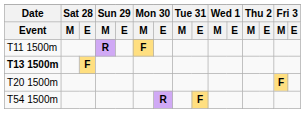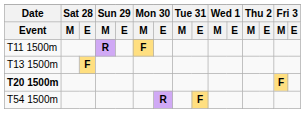(33, 65) bold -> (32, 65) normal
(32, 82) normal -> (33, 82) bold
